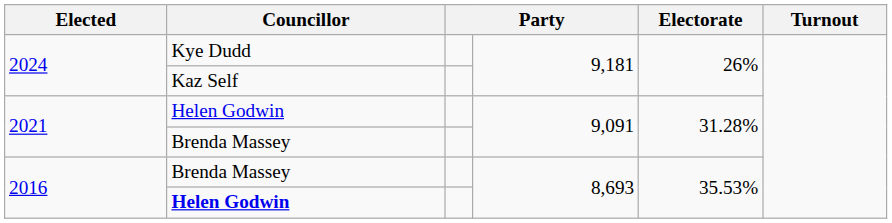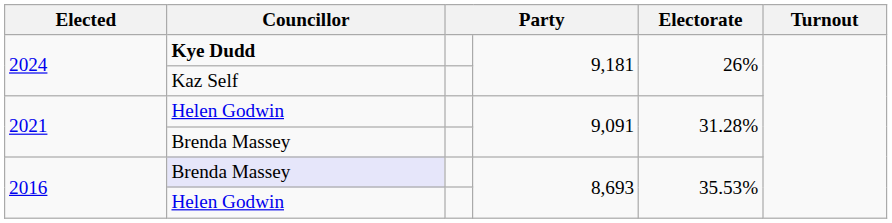(211, 50) normal -> (213, 50) bold
(231, 171) no background -> (231, 171) lavender background
(230, 202) bold -> (228, 202) normal
